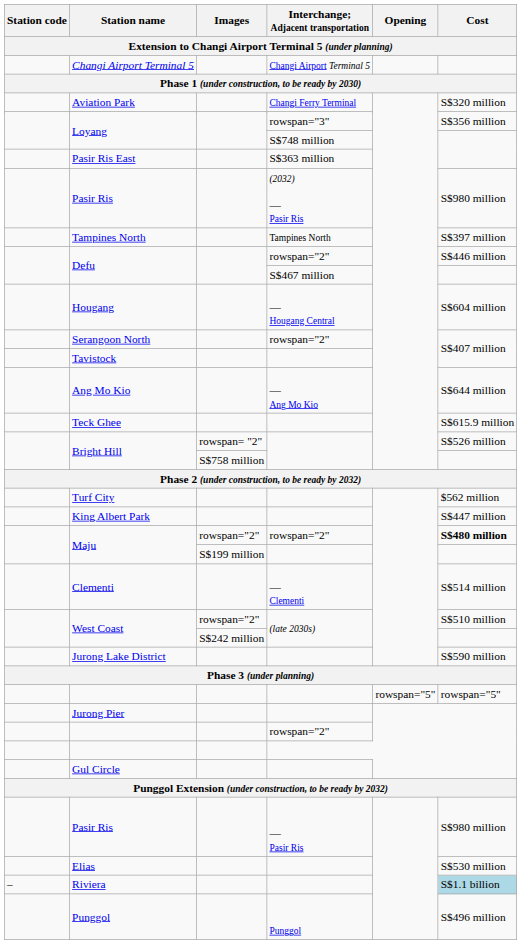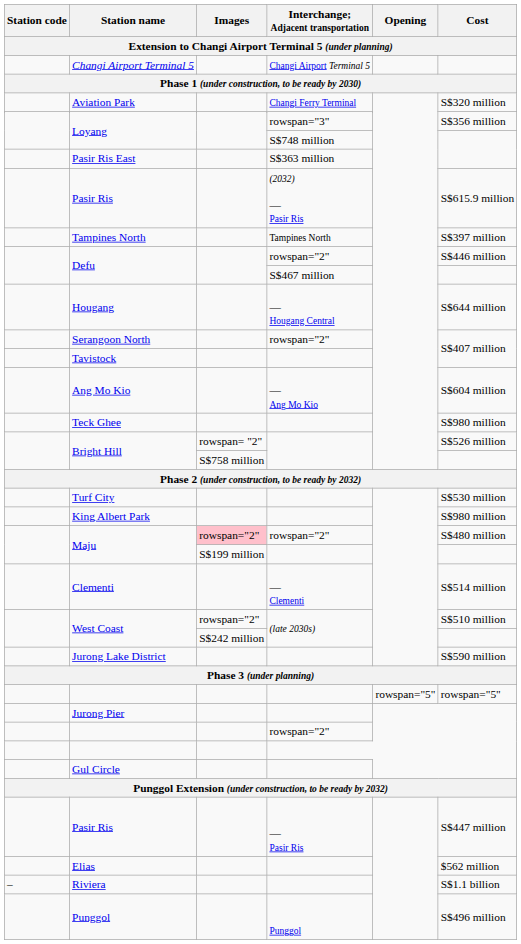(473, 198) S$980 million -> (477, 198) S$615.9 million
(473, 307) S$604 million -> (473, 307) S$644 million
(473, 390) S$644 million -> (473, 390) S$604 million
(477, 422) S$615.9 million -> (473, 422) S$980 million
(470, 498) $562 million -> (473, 498) S$530 million
(473, 516) S$447 million -> (473, 516) S$980 million
(229, 535) no background -> (229, 535) pink background
(474, 535) bold -> (473, 535) normal
(473, 827) S$980 million -> (473, 827) S$447 million
(473, 866) S$530 million -> (470, 866) $562 million
(470, 885) lightblue background -> (470, 885) no background
